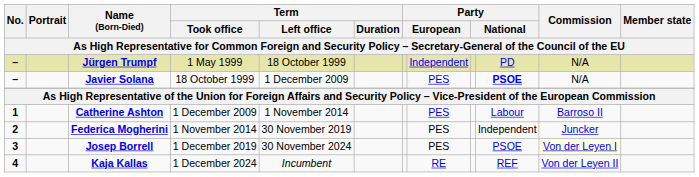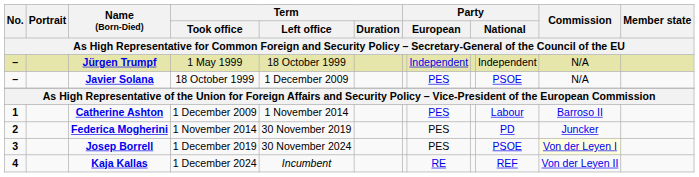(507, 63) PD -> (507, 63) Independent
(507, 79) bold -> (507, 79) normal
(507, 130) Independent -> (507, 130) PD
